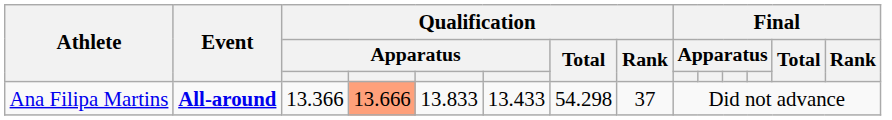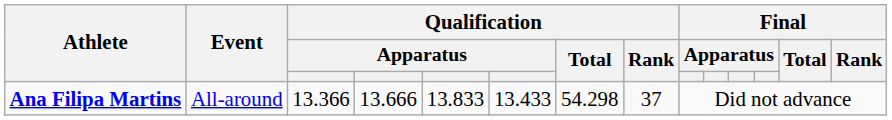(89, 98) normal -> (95, 98) bold
(227, 98) bold -> (237, 98) normal
(382, 98) lightsalmon background -> (388, 98) no background
